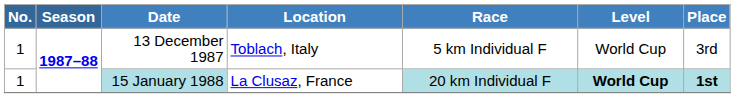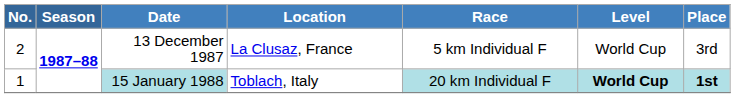(20, 49) 1 -> (20, 49) 2
(274, 49) Toblach, Italy -> (292, 49) La Clusaz, France
(292, 81) La Clusaz, France -> (274, 81) Toblach, Italy
